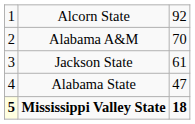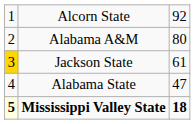(179, 39) 70 -> (179, 39) 80
(11, 61) no background -> (11, 61) gold background
